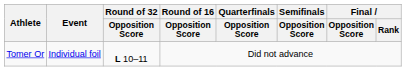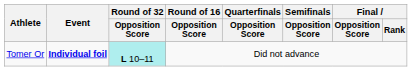(75, 54) normal -> (78, 54) bold
(131, 59) no background -> (137, 59) paleturquoise background
